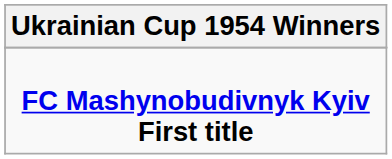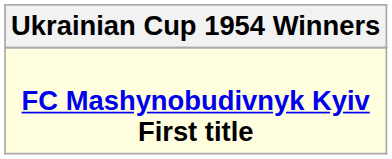(196, 115) no background -> (196, 115) lightyellow background
